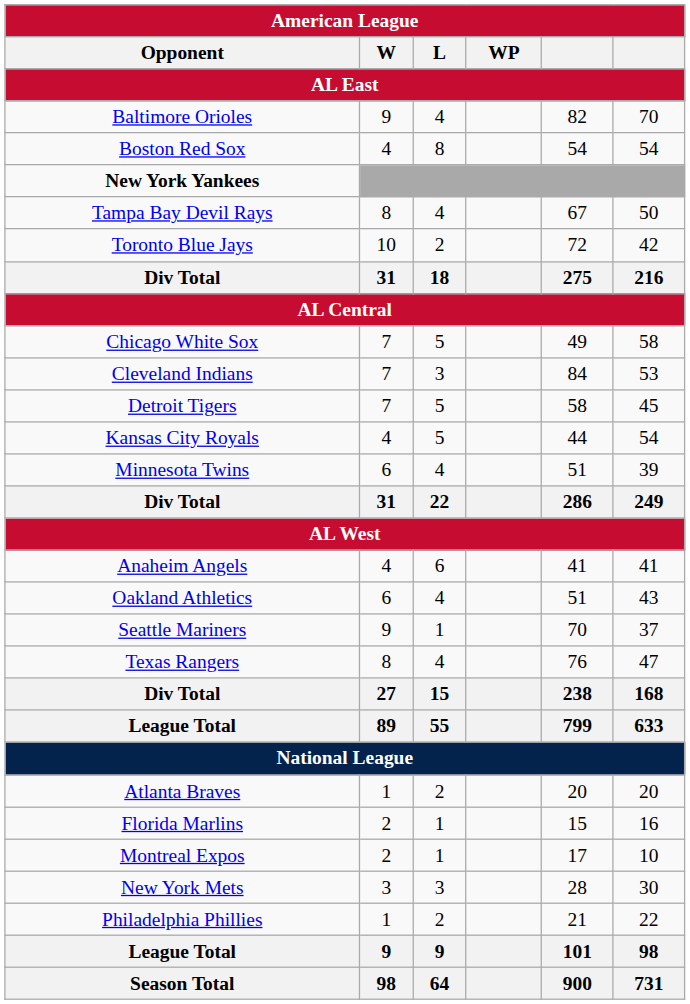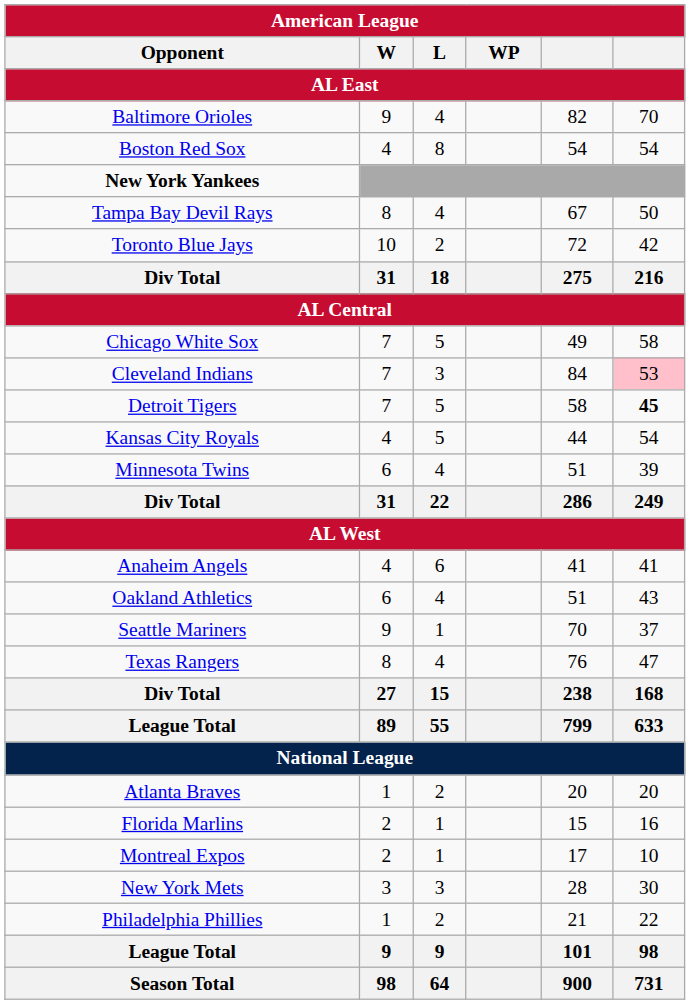(649, 373) no background -> (649, 373) pink background
(649, 405) normal -> (649, 405) bold
